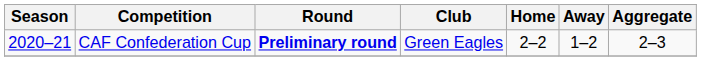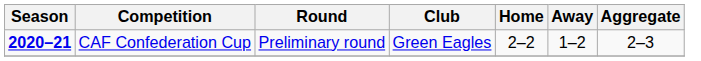(40, 42) normal -> (40, 42) bold
(328, 42) bold -> (322, 42) normal
